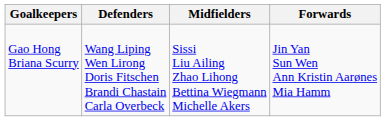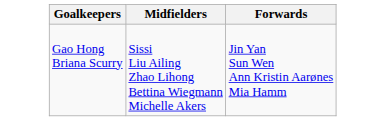- column: (126, 14)
